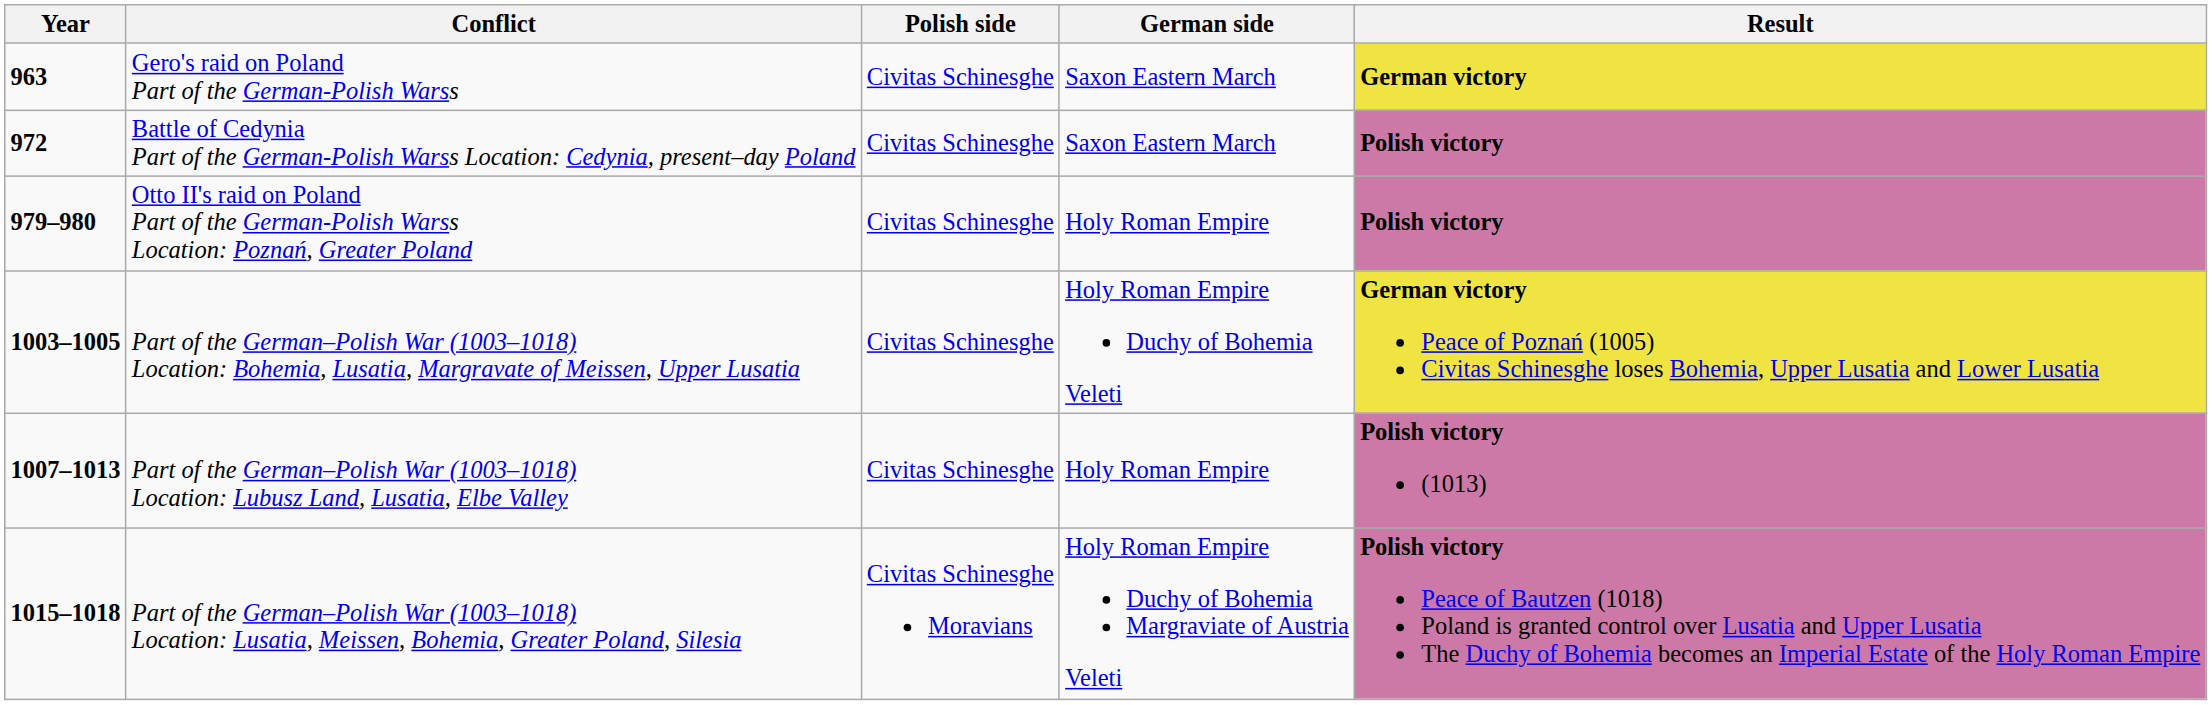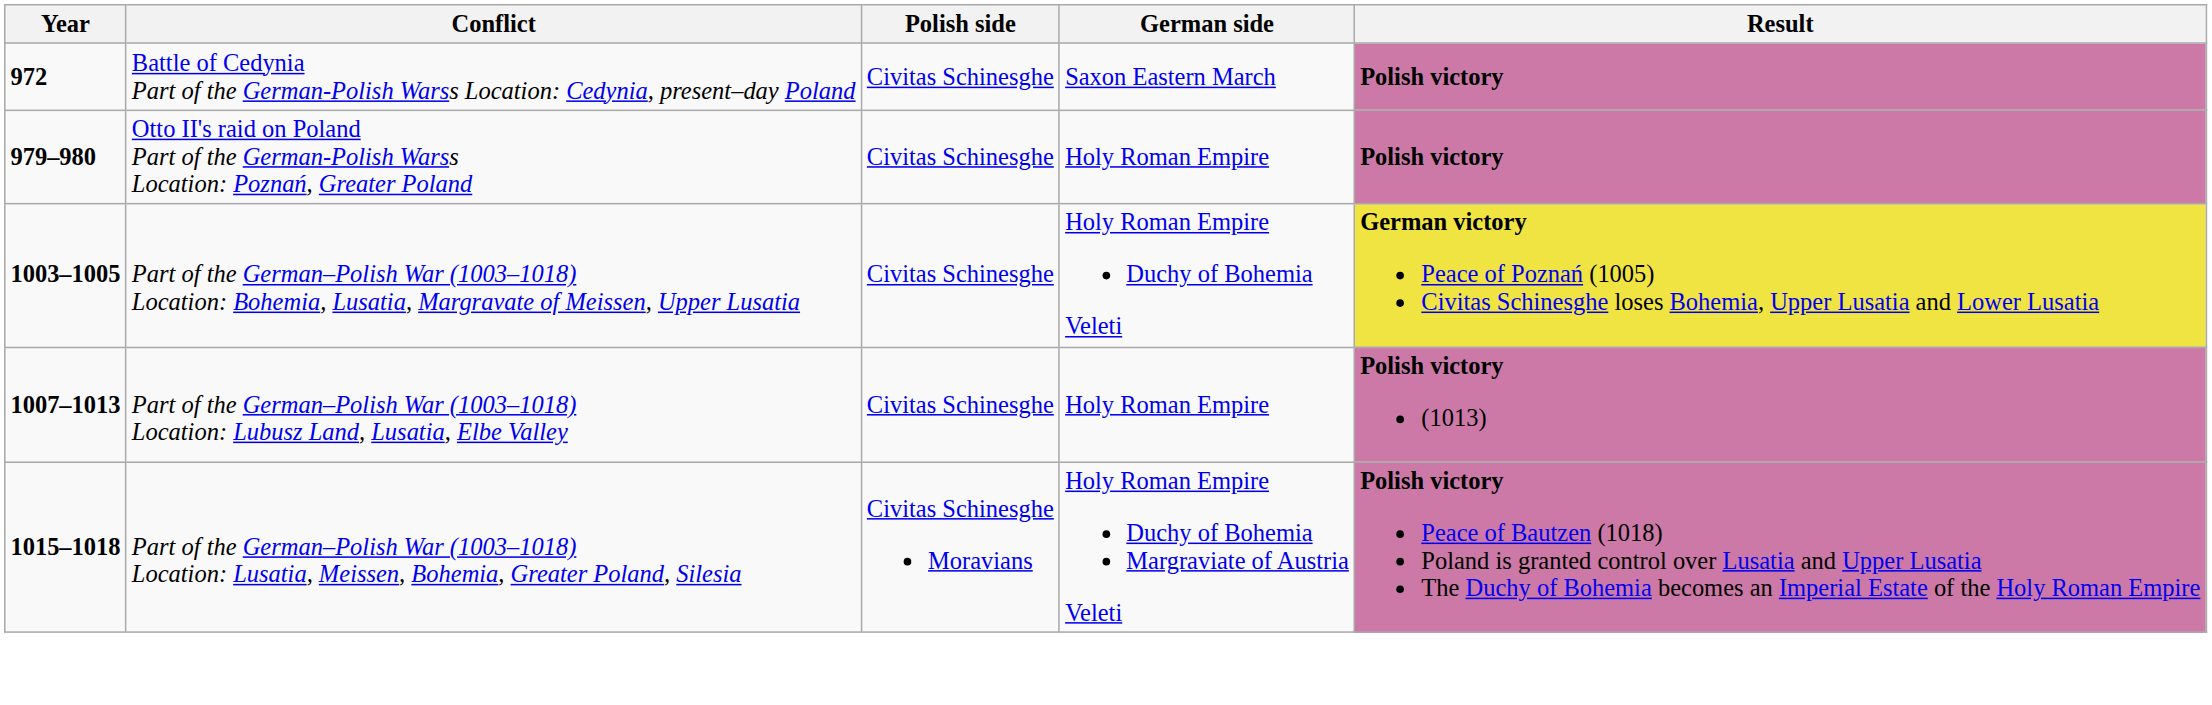- row: (295, 76)
